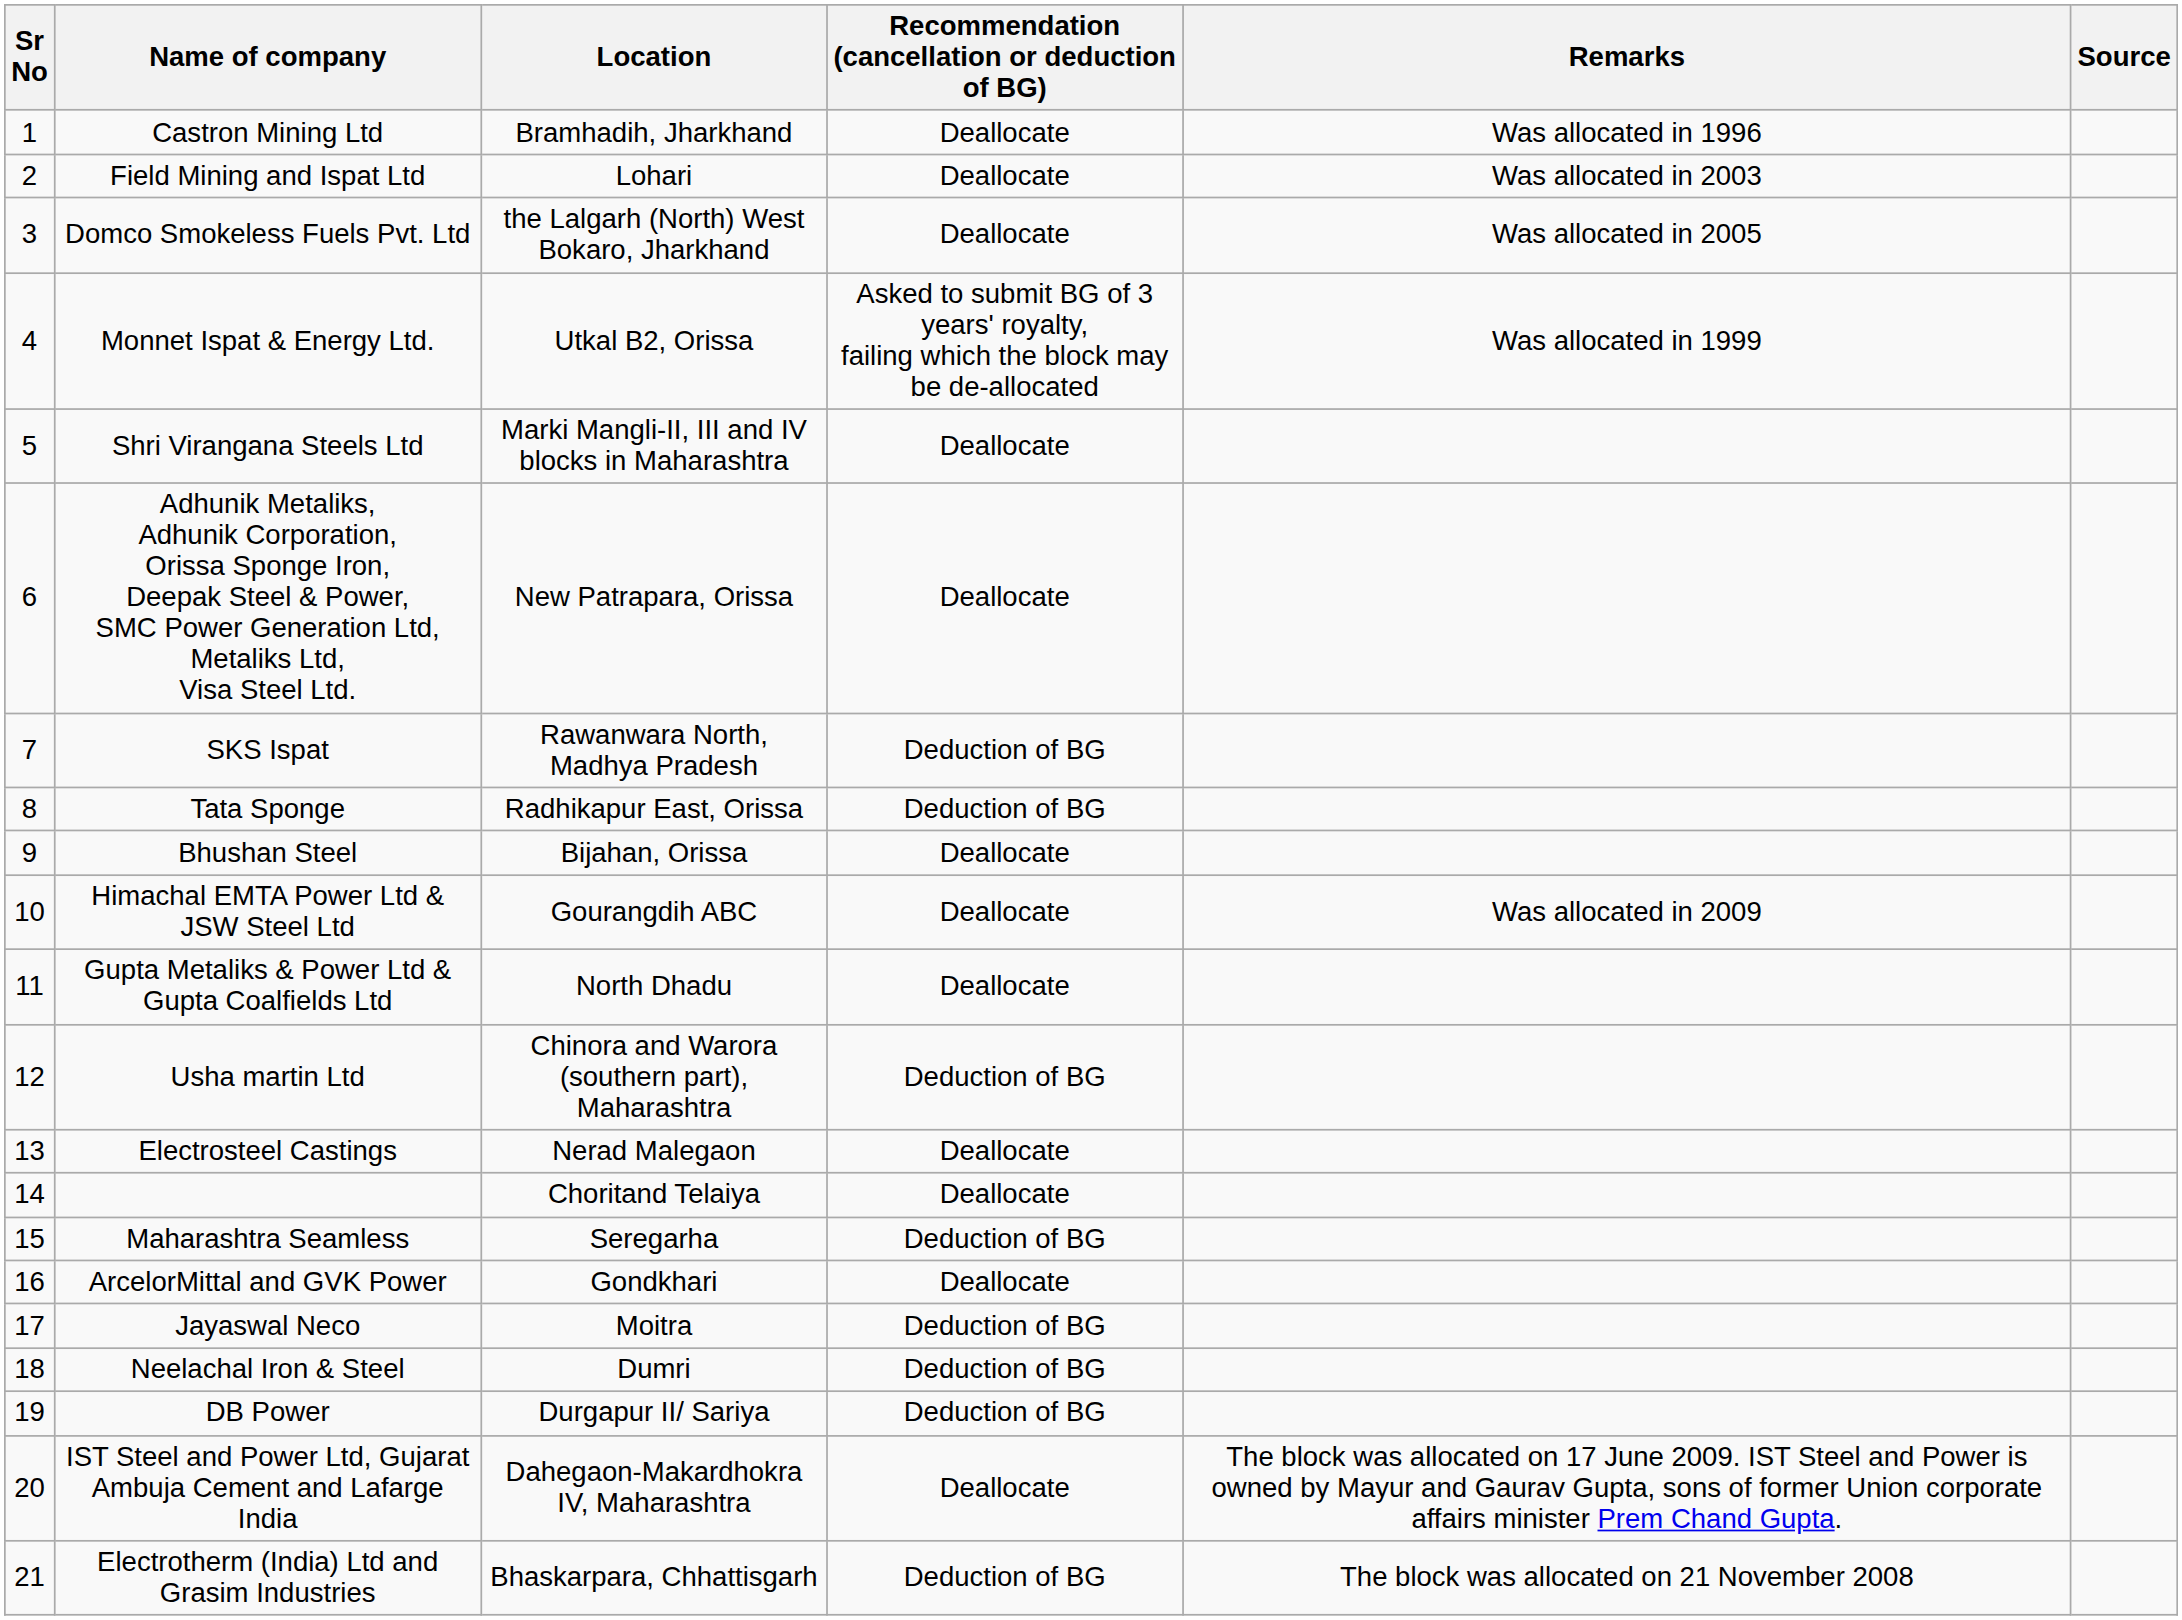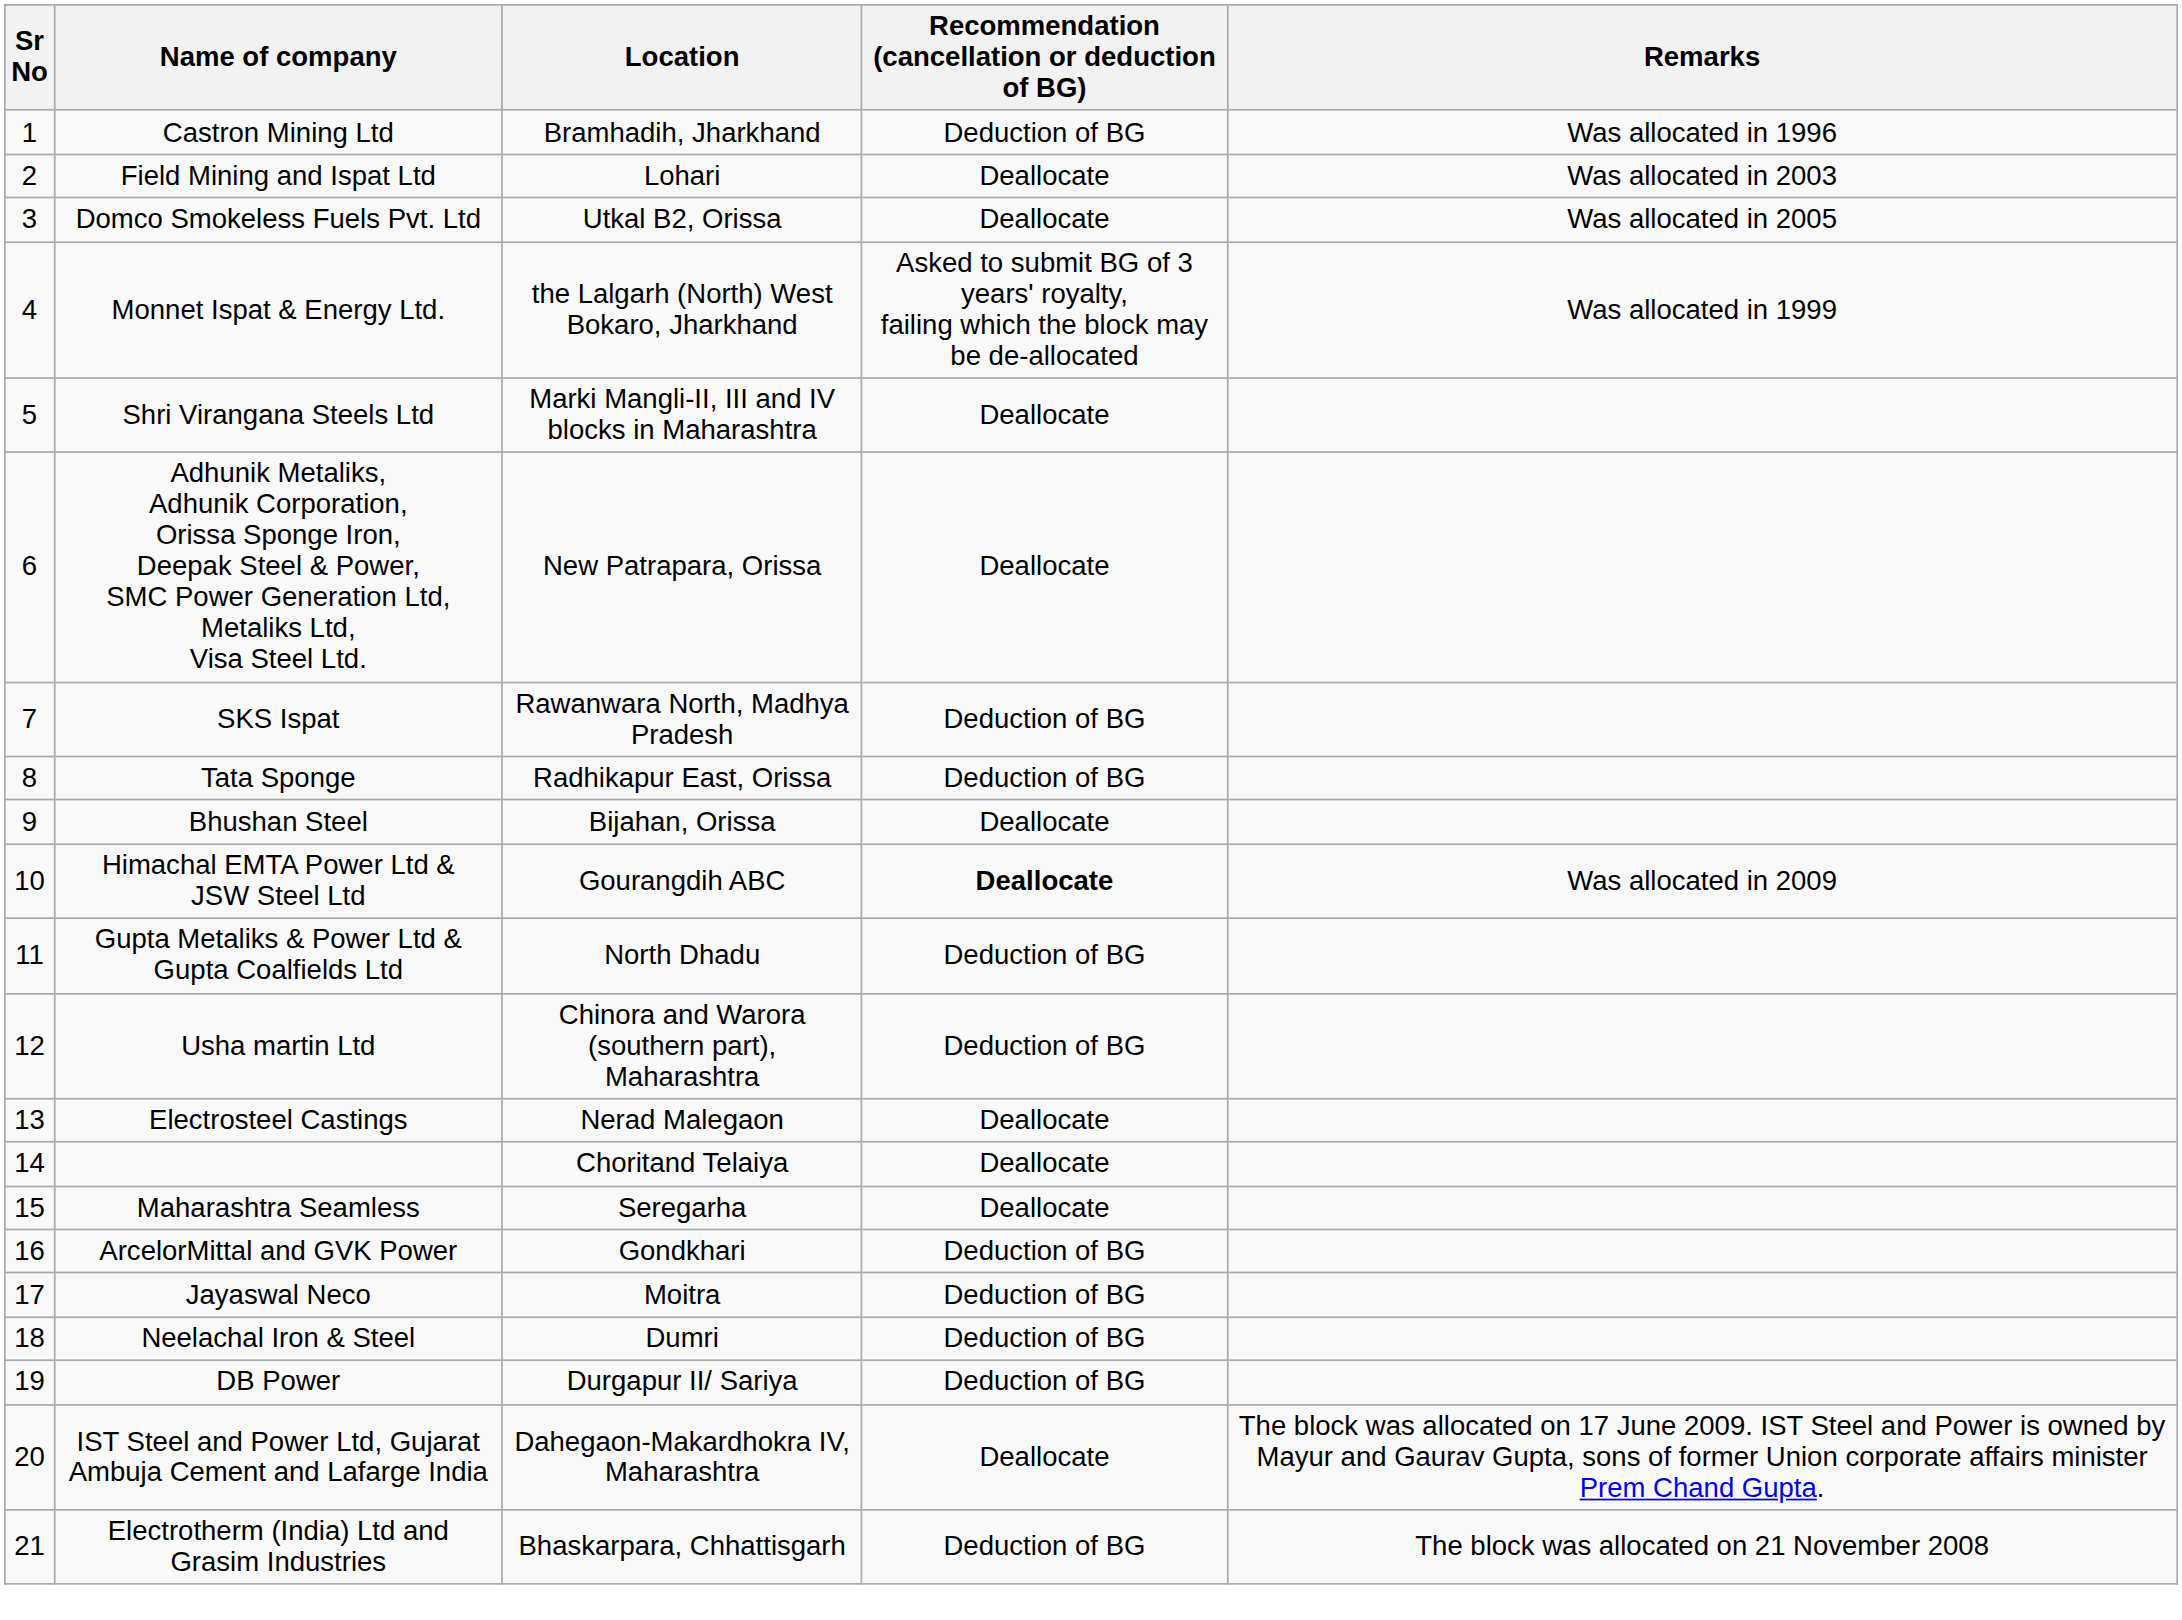- column: (2124, 57)
(1005, 131) Deallocate -> (1044, 131) Deduction of BG
(654, 234) the Lalgarh (North) West Bokaro, Jharkhand -> (682, 219) Utkal B2, Orissa
(654, 340) Utkal B2, Orissa -> (682, 309) the Lalgarh (North) West Bokaro, Jharkhand
(1005, 911) normal -> (1044, 880) bold
(1005, 986) Deallocate -> (1044, 955) Deduction of BG
(1005, 1238) Deduction of BG -> (1044, 1207) Deallocate
(1005, 1281) Deallocate -> (1044, 1250) Deduction of BG
